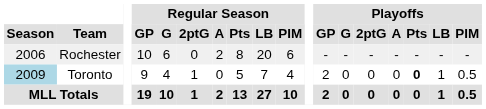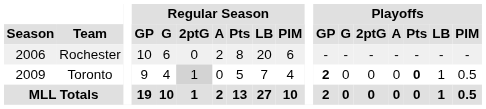(30, 74) lightblue background -> (30, 74) no background
(194, 74) no background -> (194, 74) lightgrey background
(326, 74) normal -> (326, 74) bold
